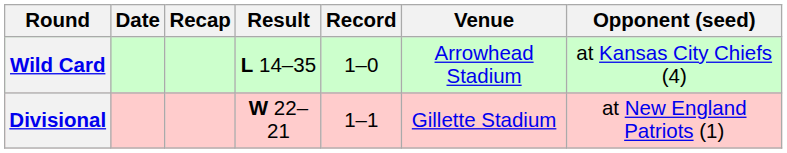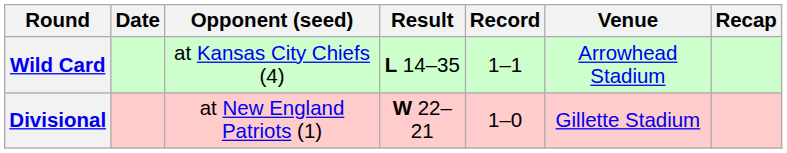columns swapped: (674, 20) <-> (200, 20)
(361, 64) 1–0 -> (505, 64) 1–1
(361, 120) 1–1 -> (505, 120) 1–0
